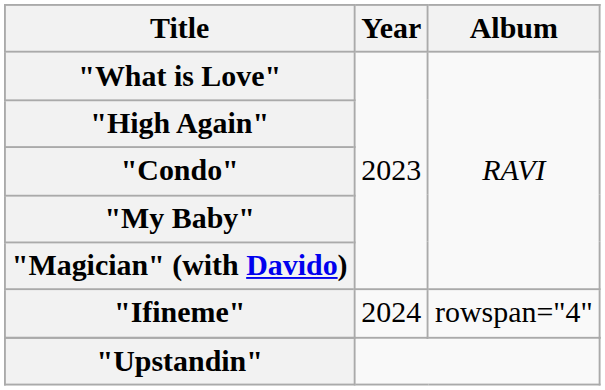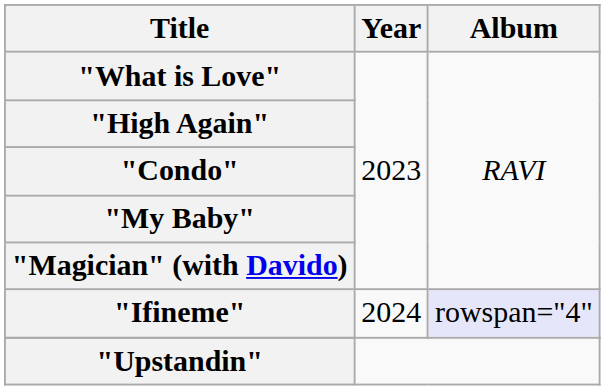(514, 312) no background -> (514, 312) lavender background
